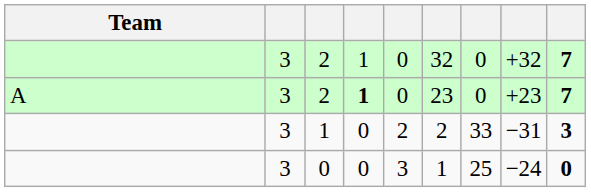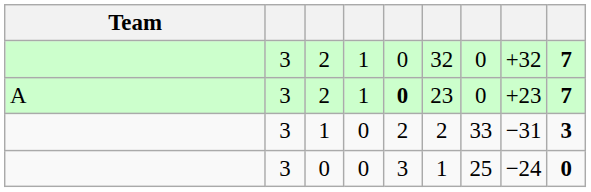(363, 95) bold -> (363, 95) normal
(403, 95) normal -> (403, 95) bold
